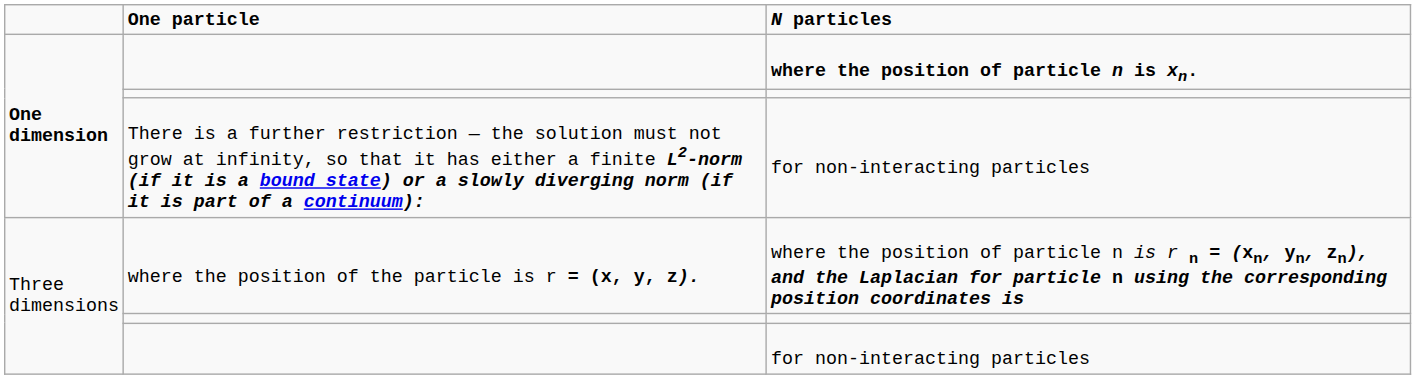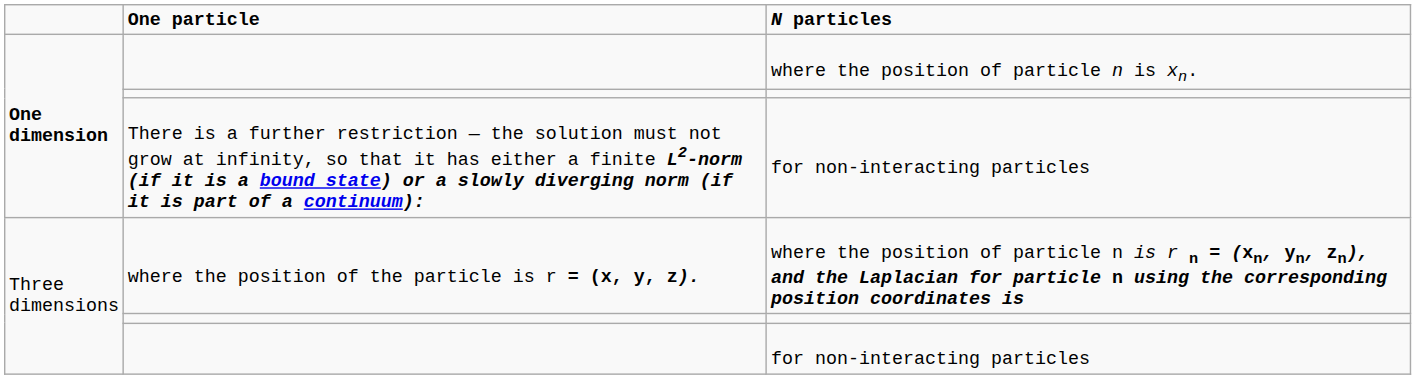(985, 72) bold -> (985, 72) normal
